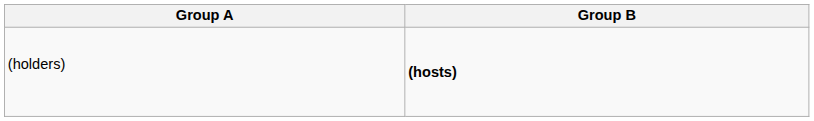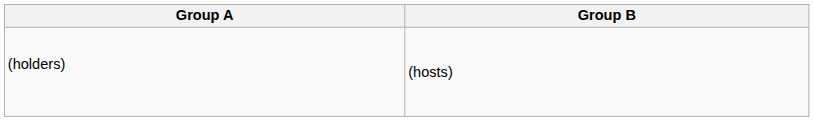(433, 71) bold -> (431, 71) normal
